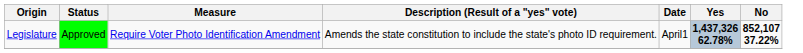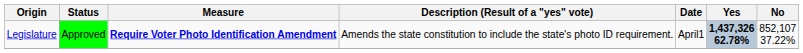(215, 34) normal -> (223, 34) bold
(761, 34) bold -> (778, 34) normal
